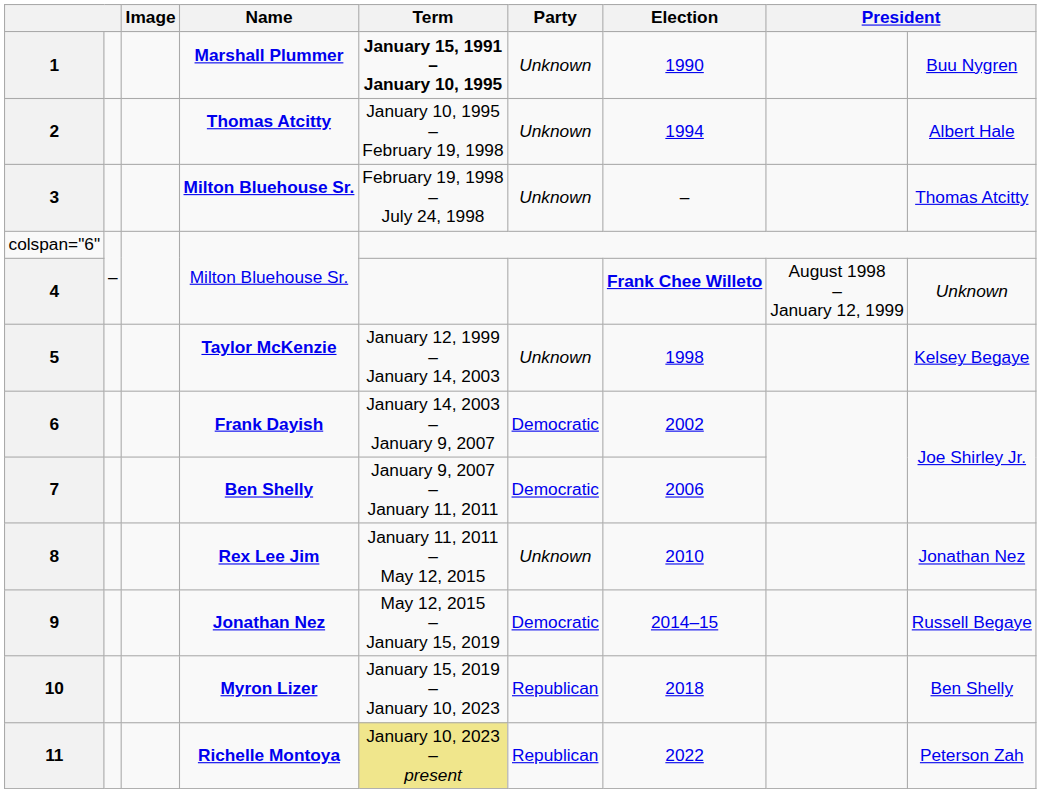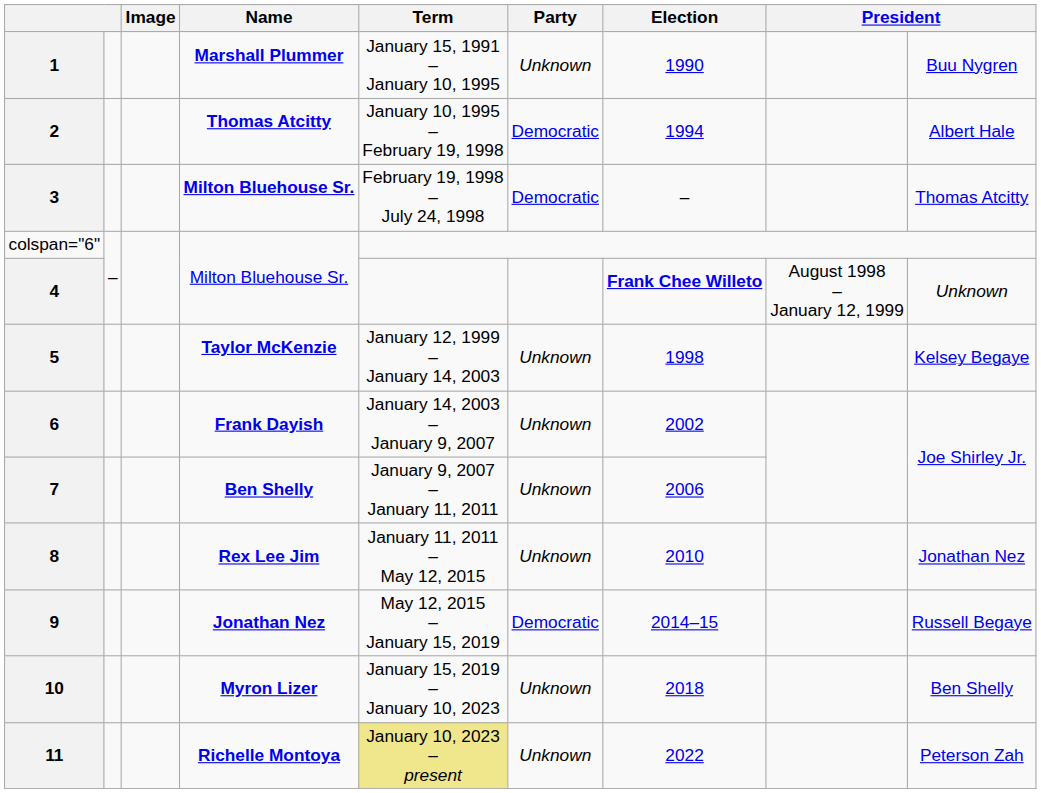(433, 65) bold -> (433, 65) normal
(555, 131) Unknown -> (555, 131) Democratic
(555, 197) Unknown -> (555, 197) Democratic
(555, 423) Democratic -> (555, 423) Unknown
(555, 490) Democratic -> (555, 490) Unknown
(555, 689) Republican -> (555, 689) Unknown
(555, 755) Republican -> (555, 755) Unknown
